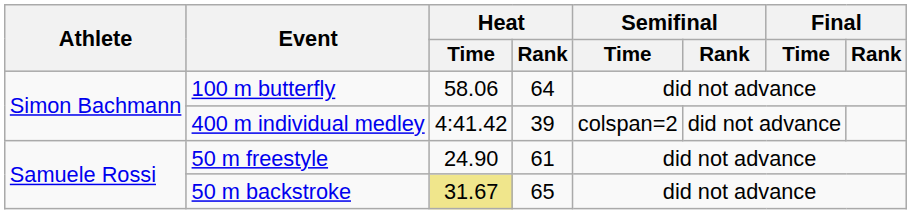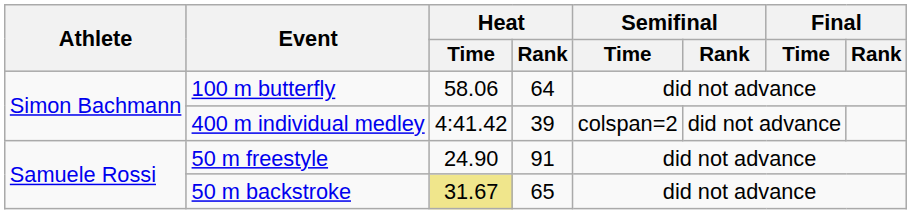(543, 158) 61 -> (543, 158) 91
